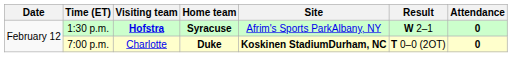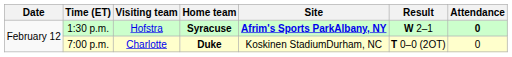(147, 28) bold -> (147, 28) normal
(314, 28) normal -> (314, 28) bold
(314, 44) bold -> (314, 44) normal
(478, 44) bold -> (478, 44) normal
